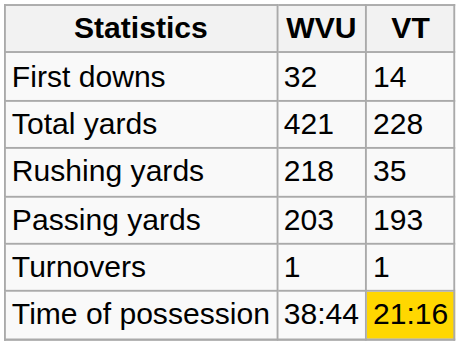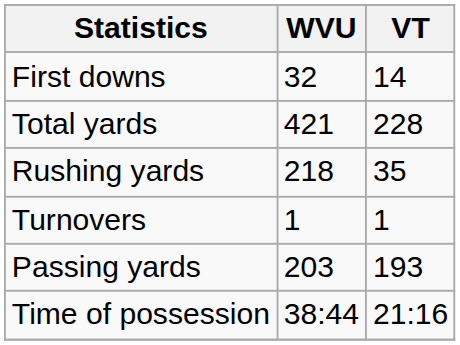rows swapped: (106, 219) <-> (79, 266)
(411, 314) gold background -> (411, 314) no background
